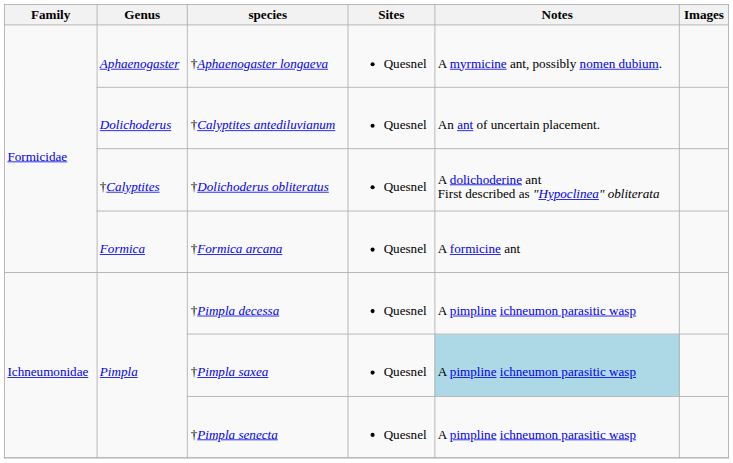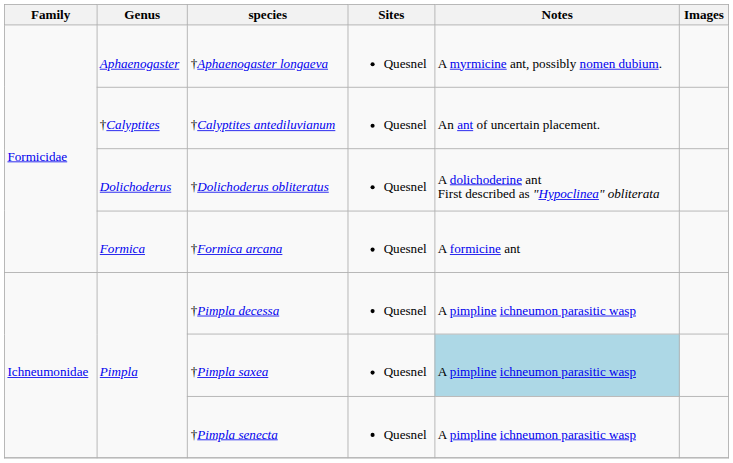(136, 125) Dolichoderus -> (130, 125) †Calyptites
(130, 187) †Calyptites -> (136, 187) Dolichoderus
